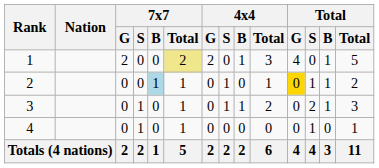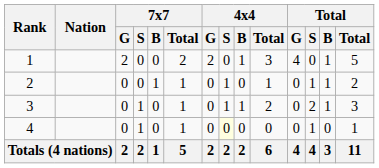(183, 60) khaki background -> (183, 60) no background
(156, 83) lightblue background -> (156, 83) no background
(296, 83) gold background -> (296, 83) no background
(227, 128) no background -> (227, 128) lightyellow background
